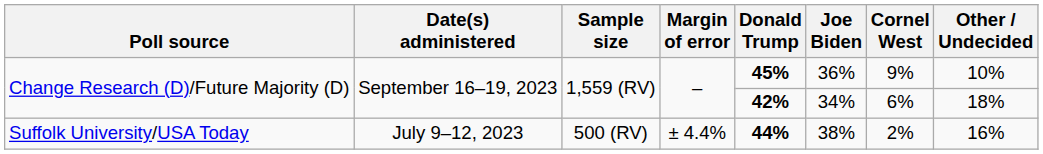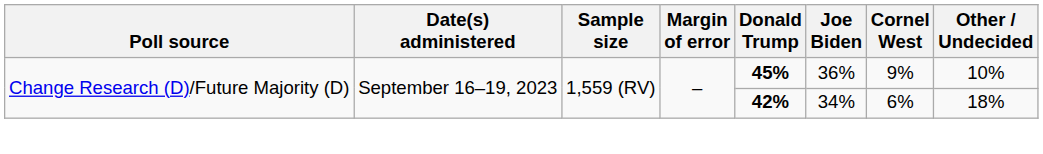- row: (129, 134)
